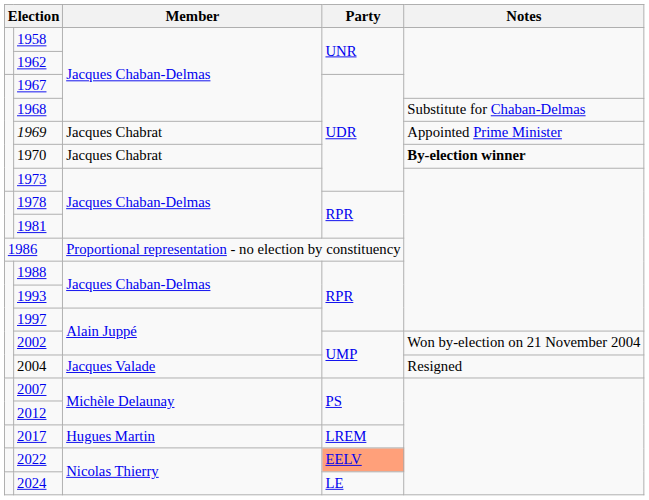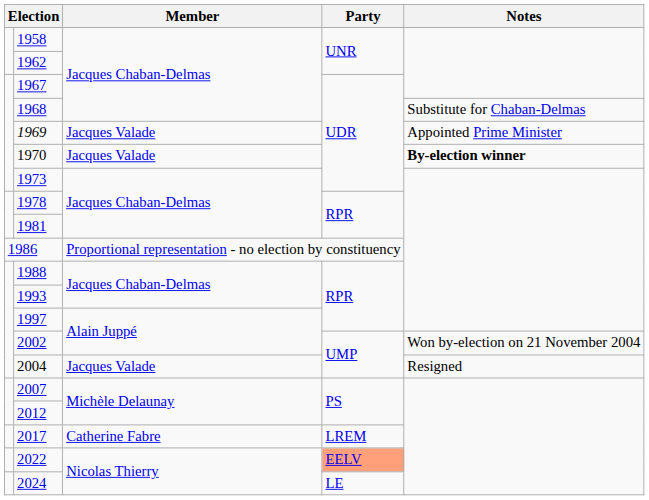(114, 132) Jacques Chabrat -> (111, 132) Jacques Valade
(114, 156) Jacques Chabrat -> (111, 156) Jacques Valade
(111, 436) Hugues Martin -> (113, 436) Catherine Fabre
